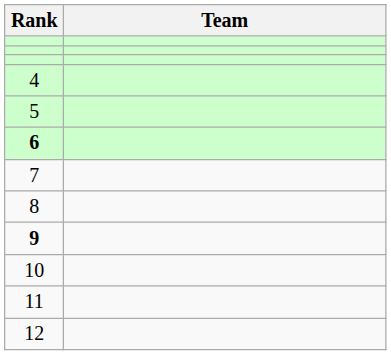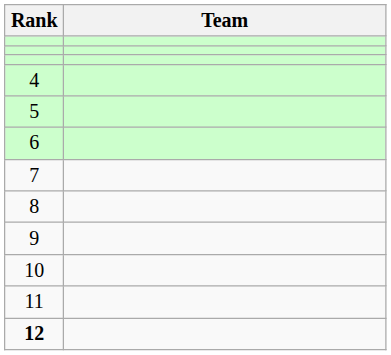(34, 143) bold -> (34, 143) normal
(34, 238) bold -> (34, 238) normal
(34, 333) normal -> (34, 333) bold
